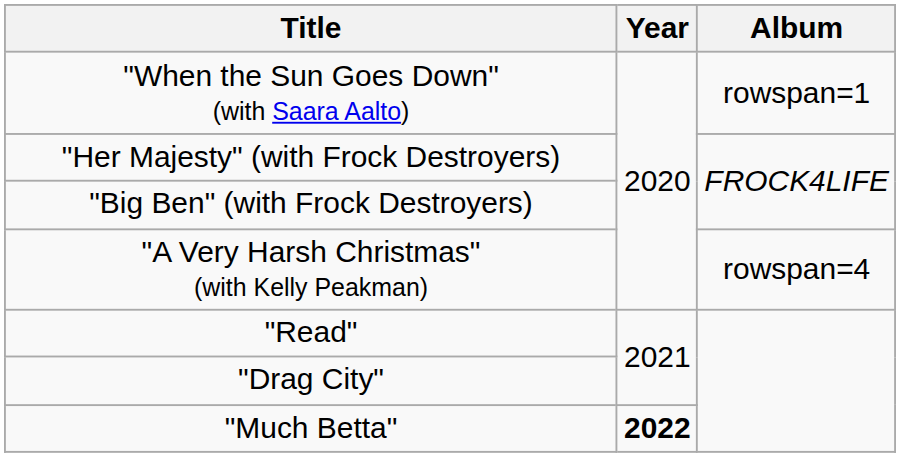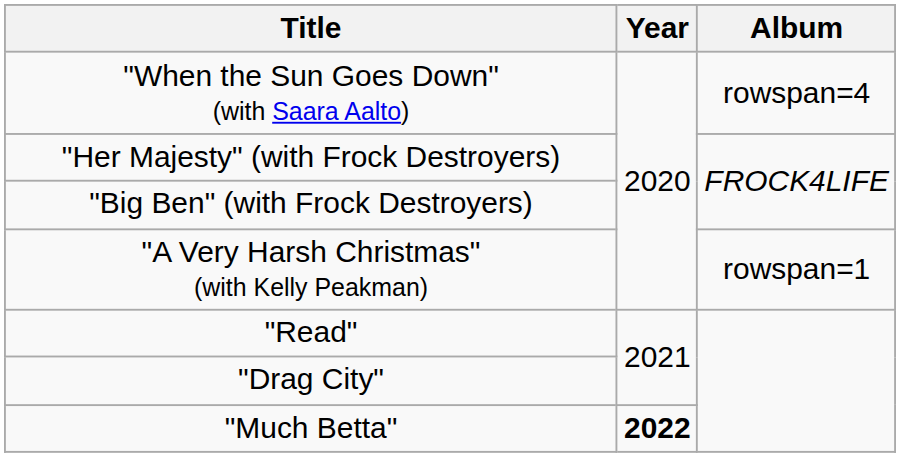(797, 92) rowspan=1 -> (797, 92) rowspan=4
(797, 268) rowspan=4 -> (797, 268) rowspan=1
